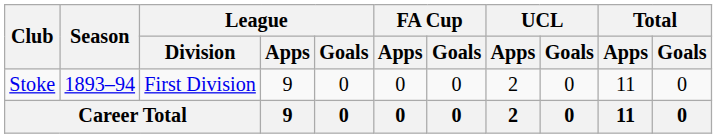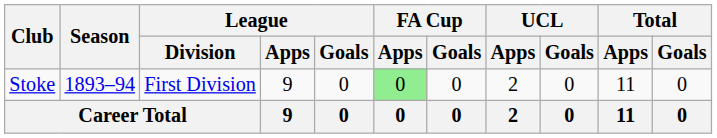(400, 84) no background -> (400, 84) lightgreen background
